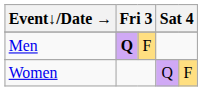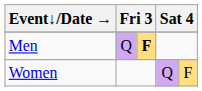(127, 45) bold -> (126, 45) normal
(147, 45) normal -> (147, 45) bold
